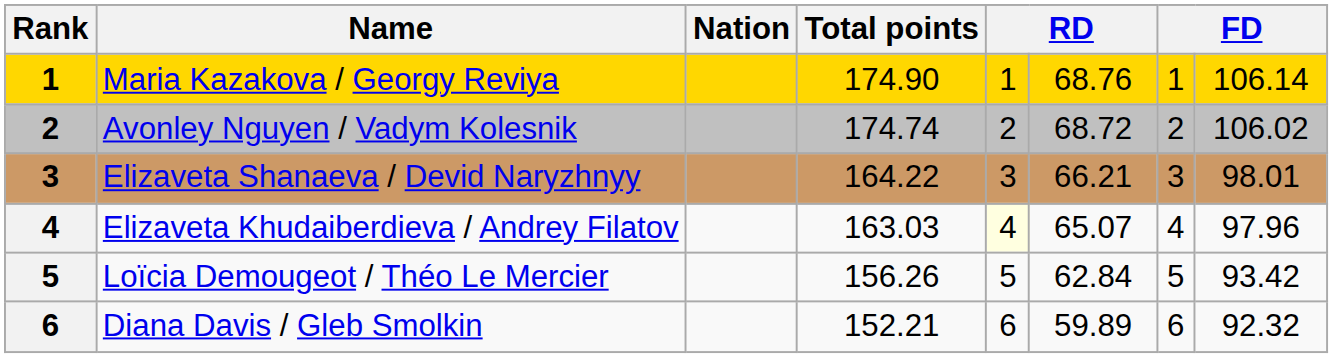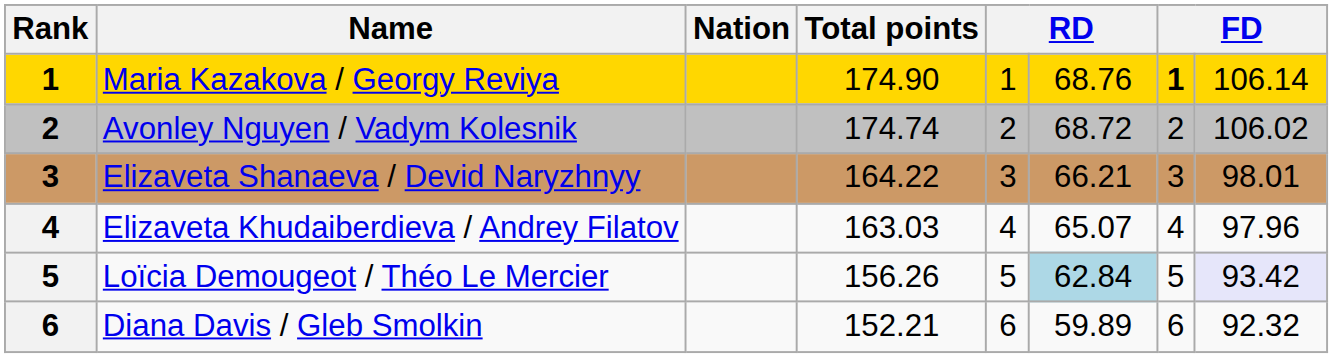(1176, 78) normal -> (1176, 78) bold
(1008, 227) lightyellow background -> (1008, 227) no background
(1093, 276) no background -> (1093, 276) lightblue background
(1261, 276) no background -> (1261, 276) lavender background
